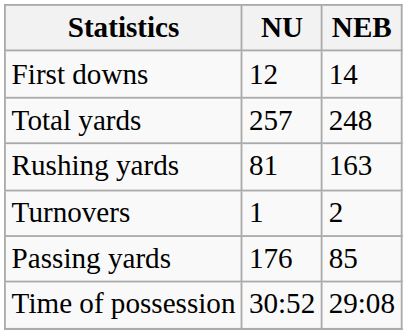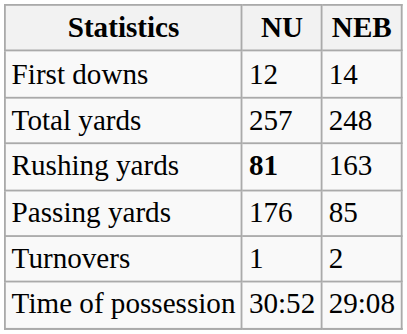(263, 166) normal -> (263, 166) bold
rows swapped: (91, 258) <-> (71, 212)
